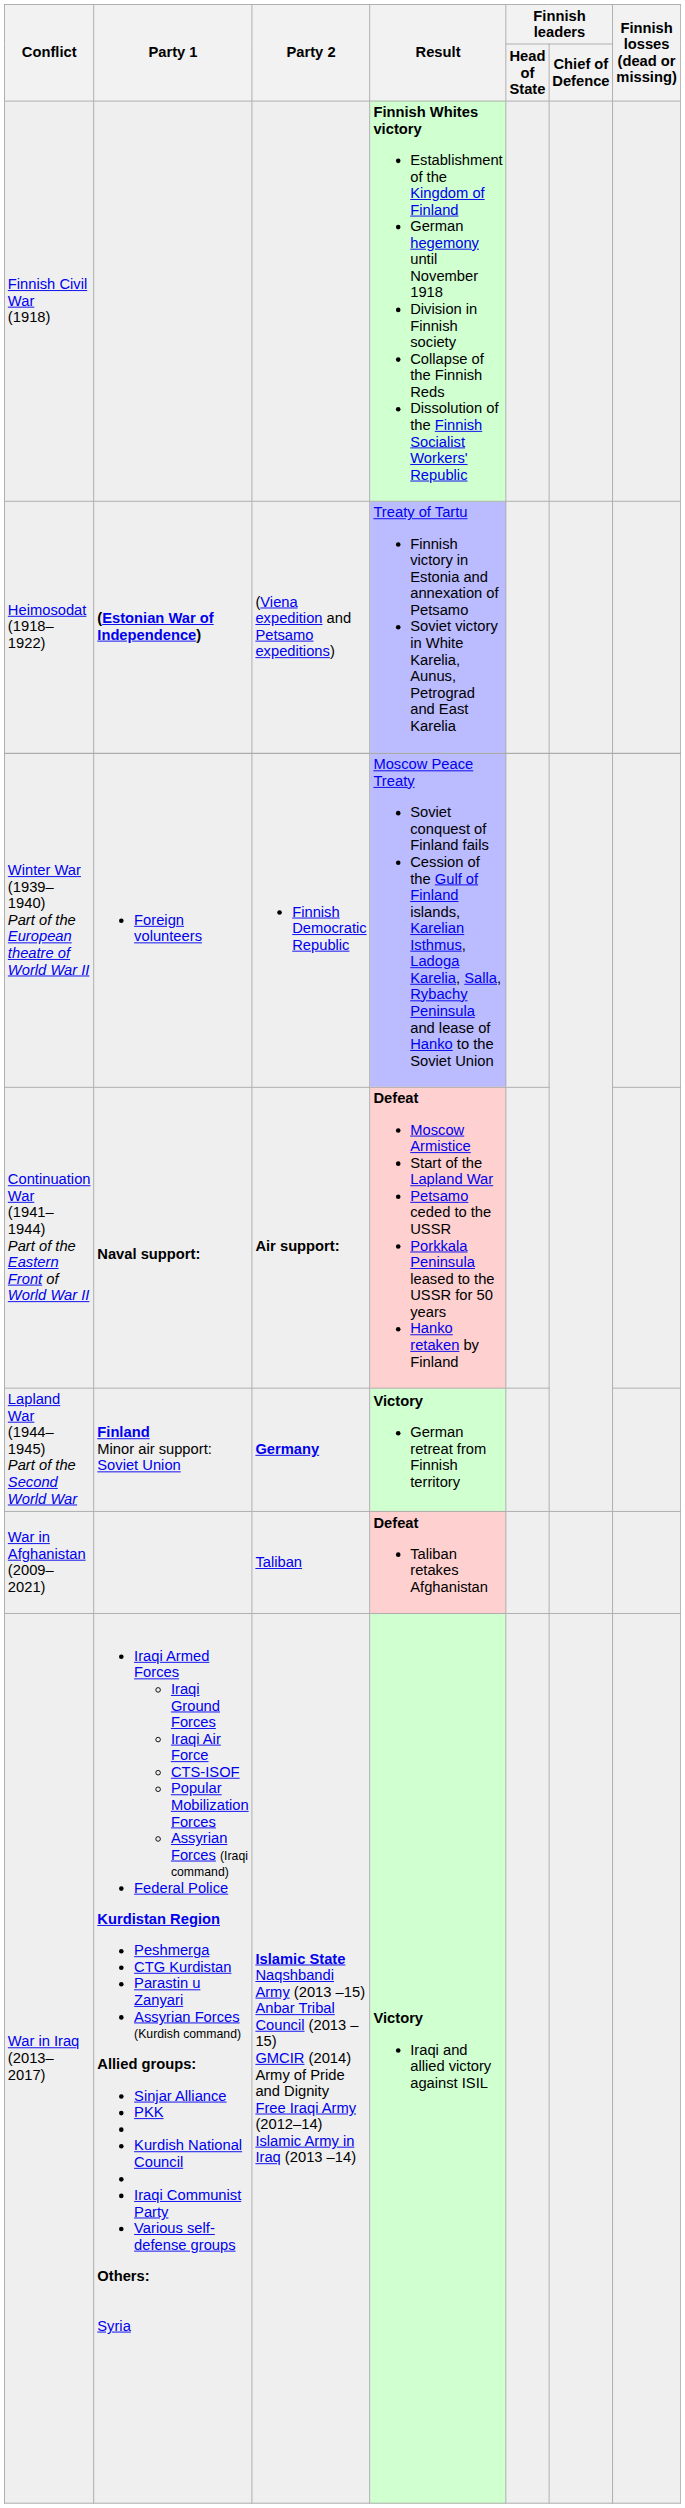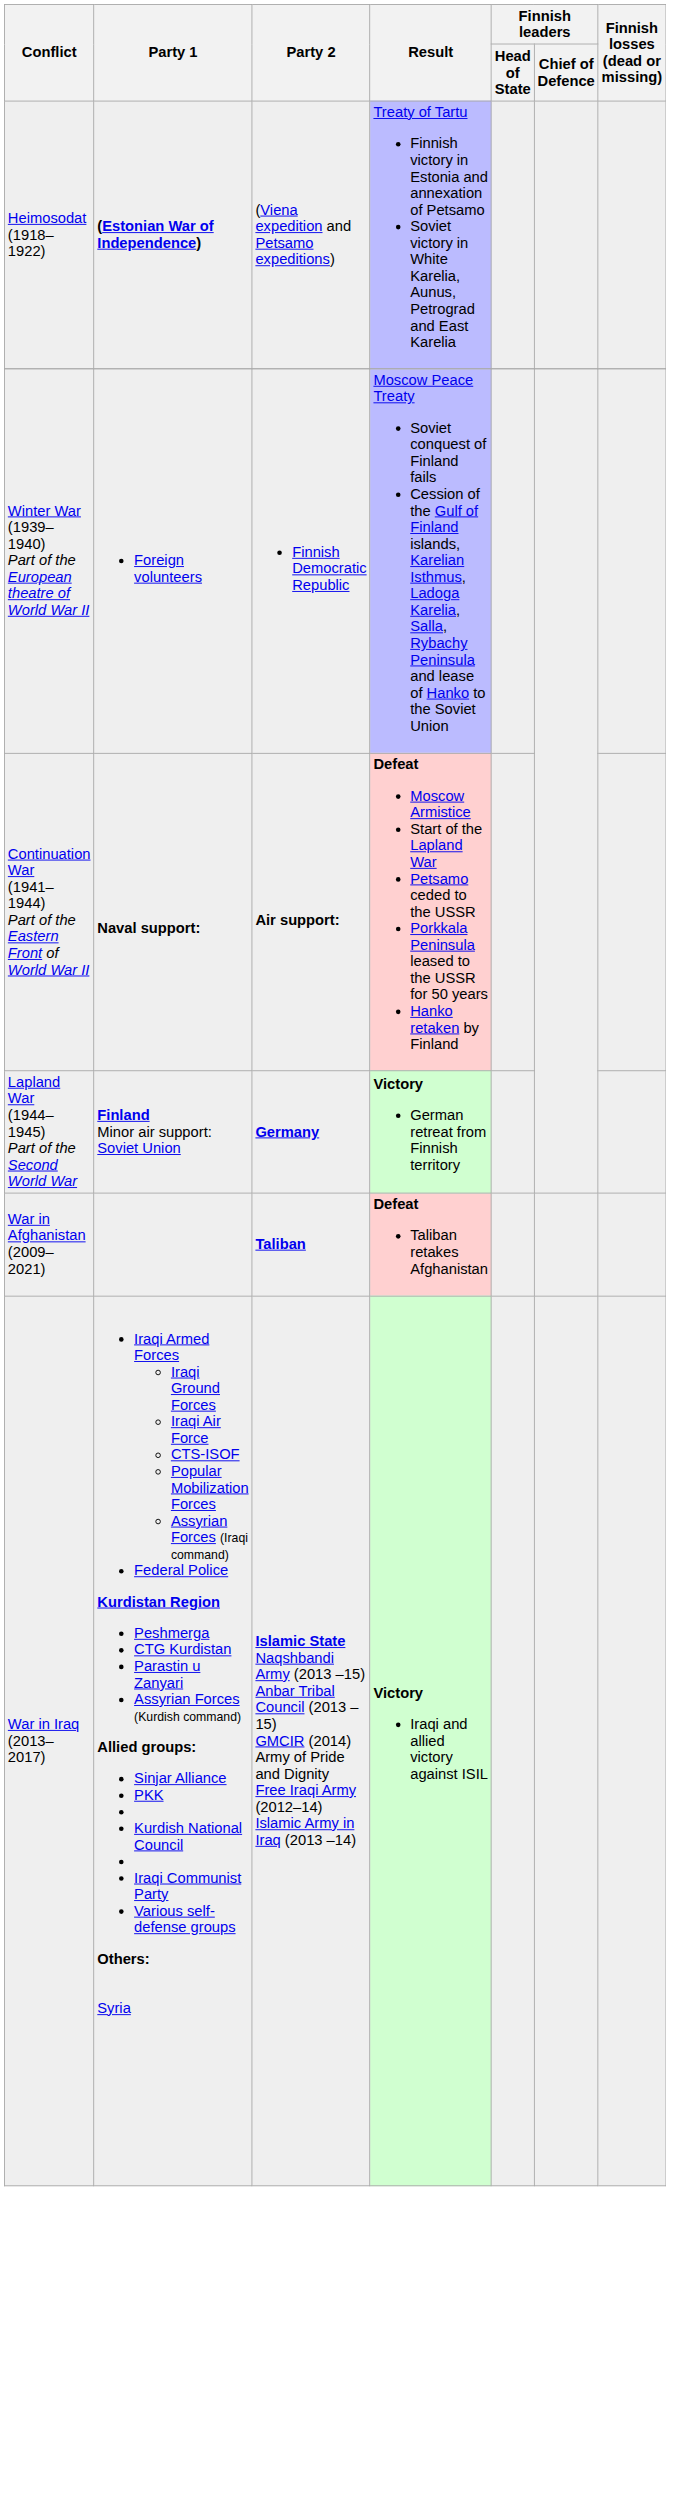- row: (48, 301)
(279, 1562) normal -> (281, 1244) bold
